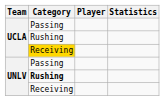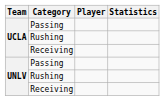(52, 50) gold background -> (52, 50) no background
(47, 76) bold -> (47, 76) normal
